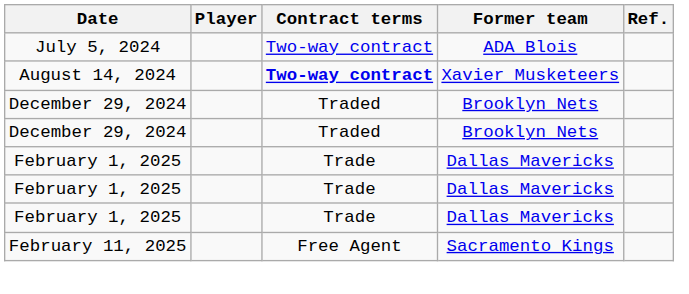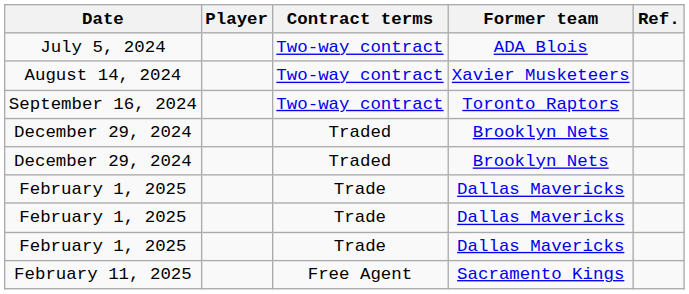(349, 76) bold -> (360, 76) normal
+ row: (103, 104)
